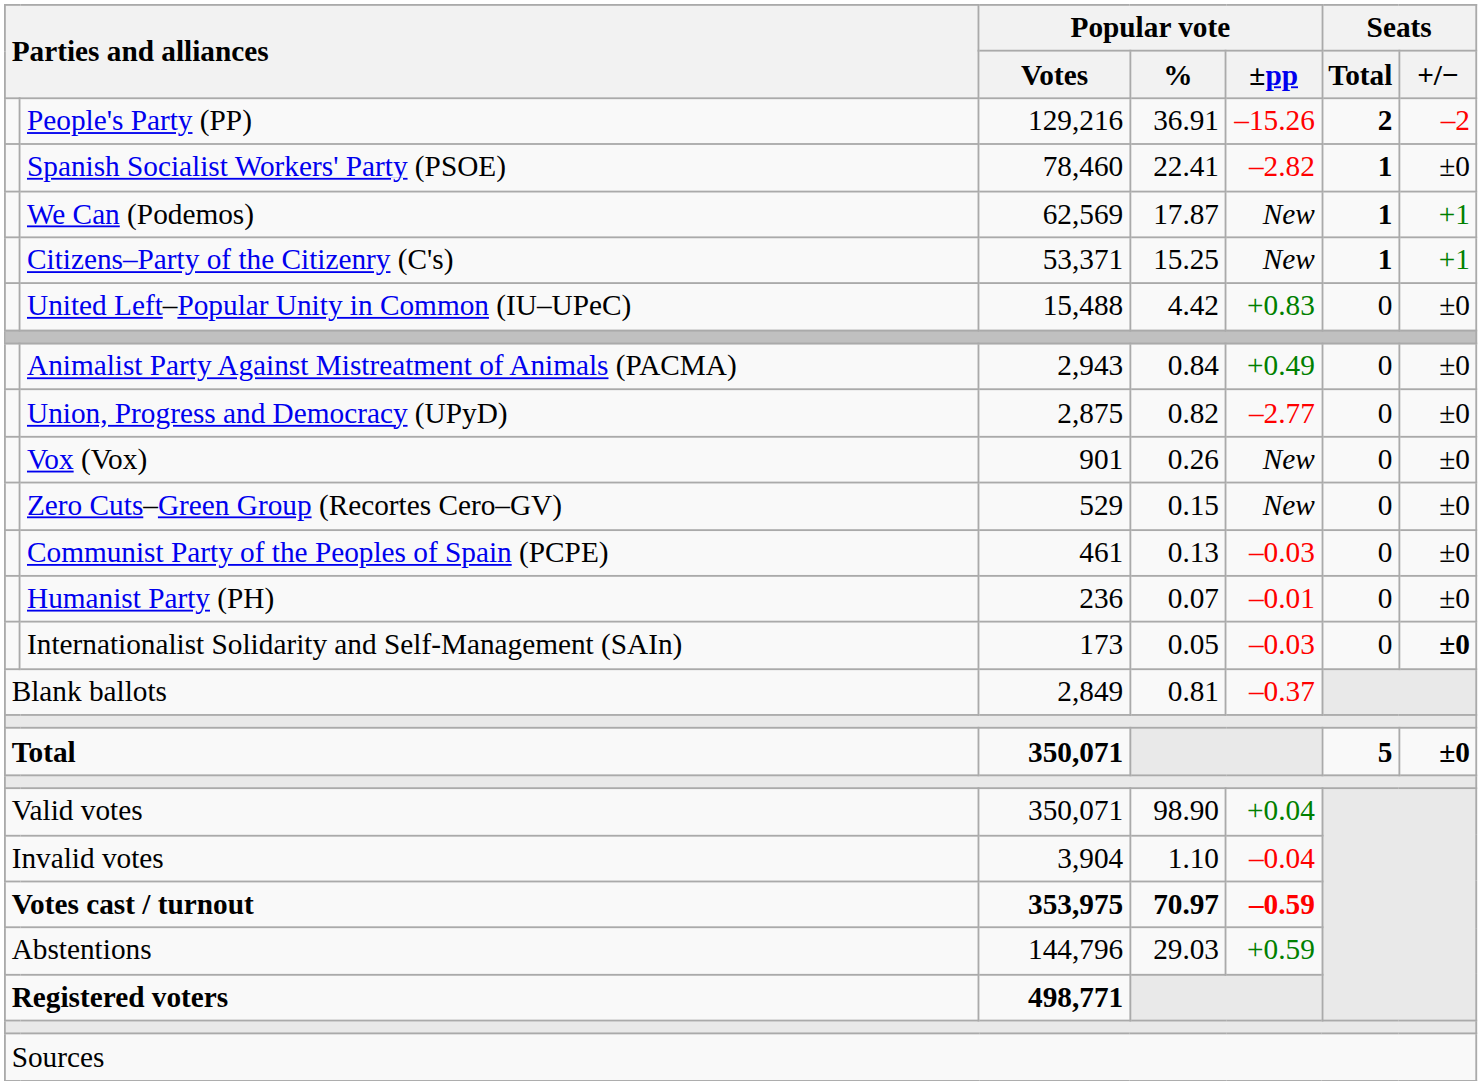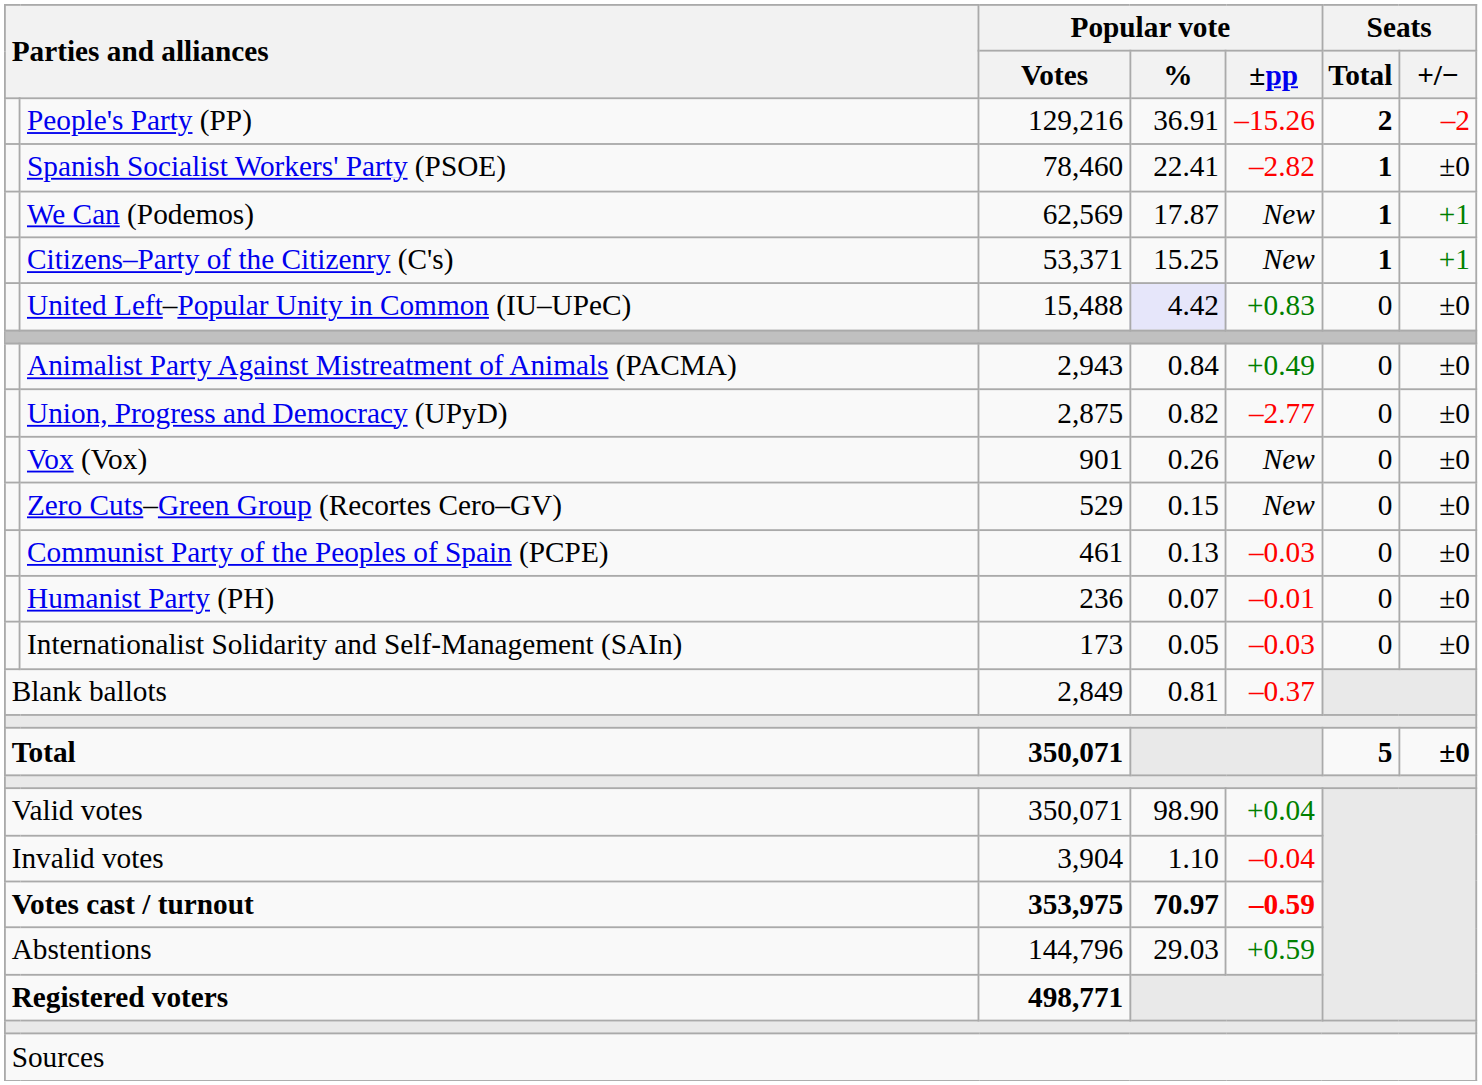(1193, 306) no background -> (1193, 306) lavender background
(1455, 644) bold -> (1455, 644) normal
